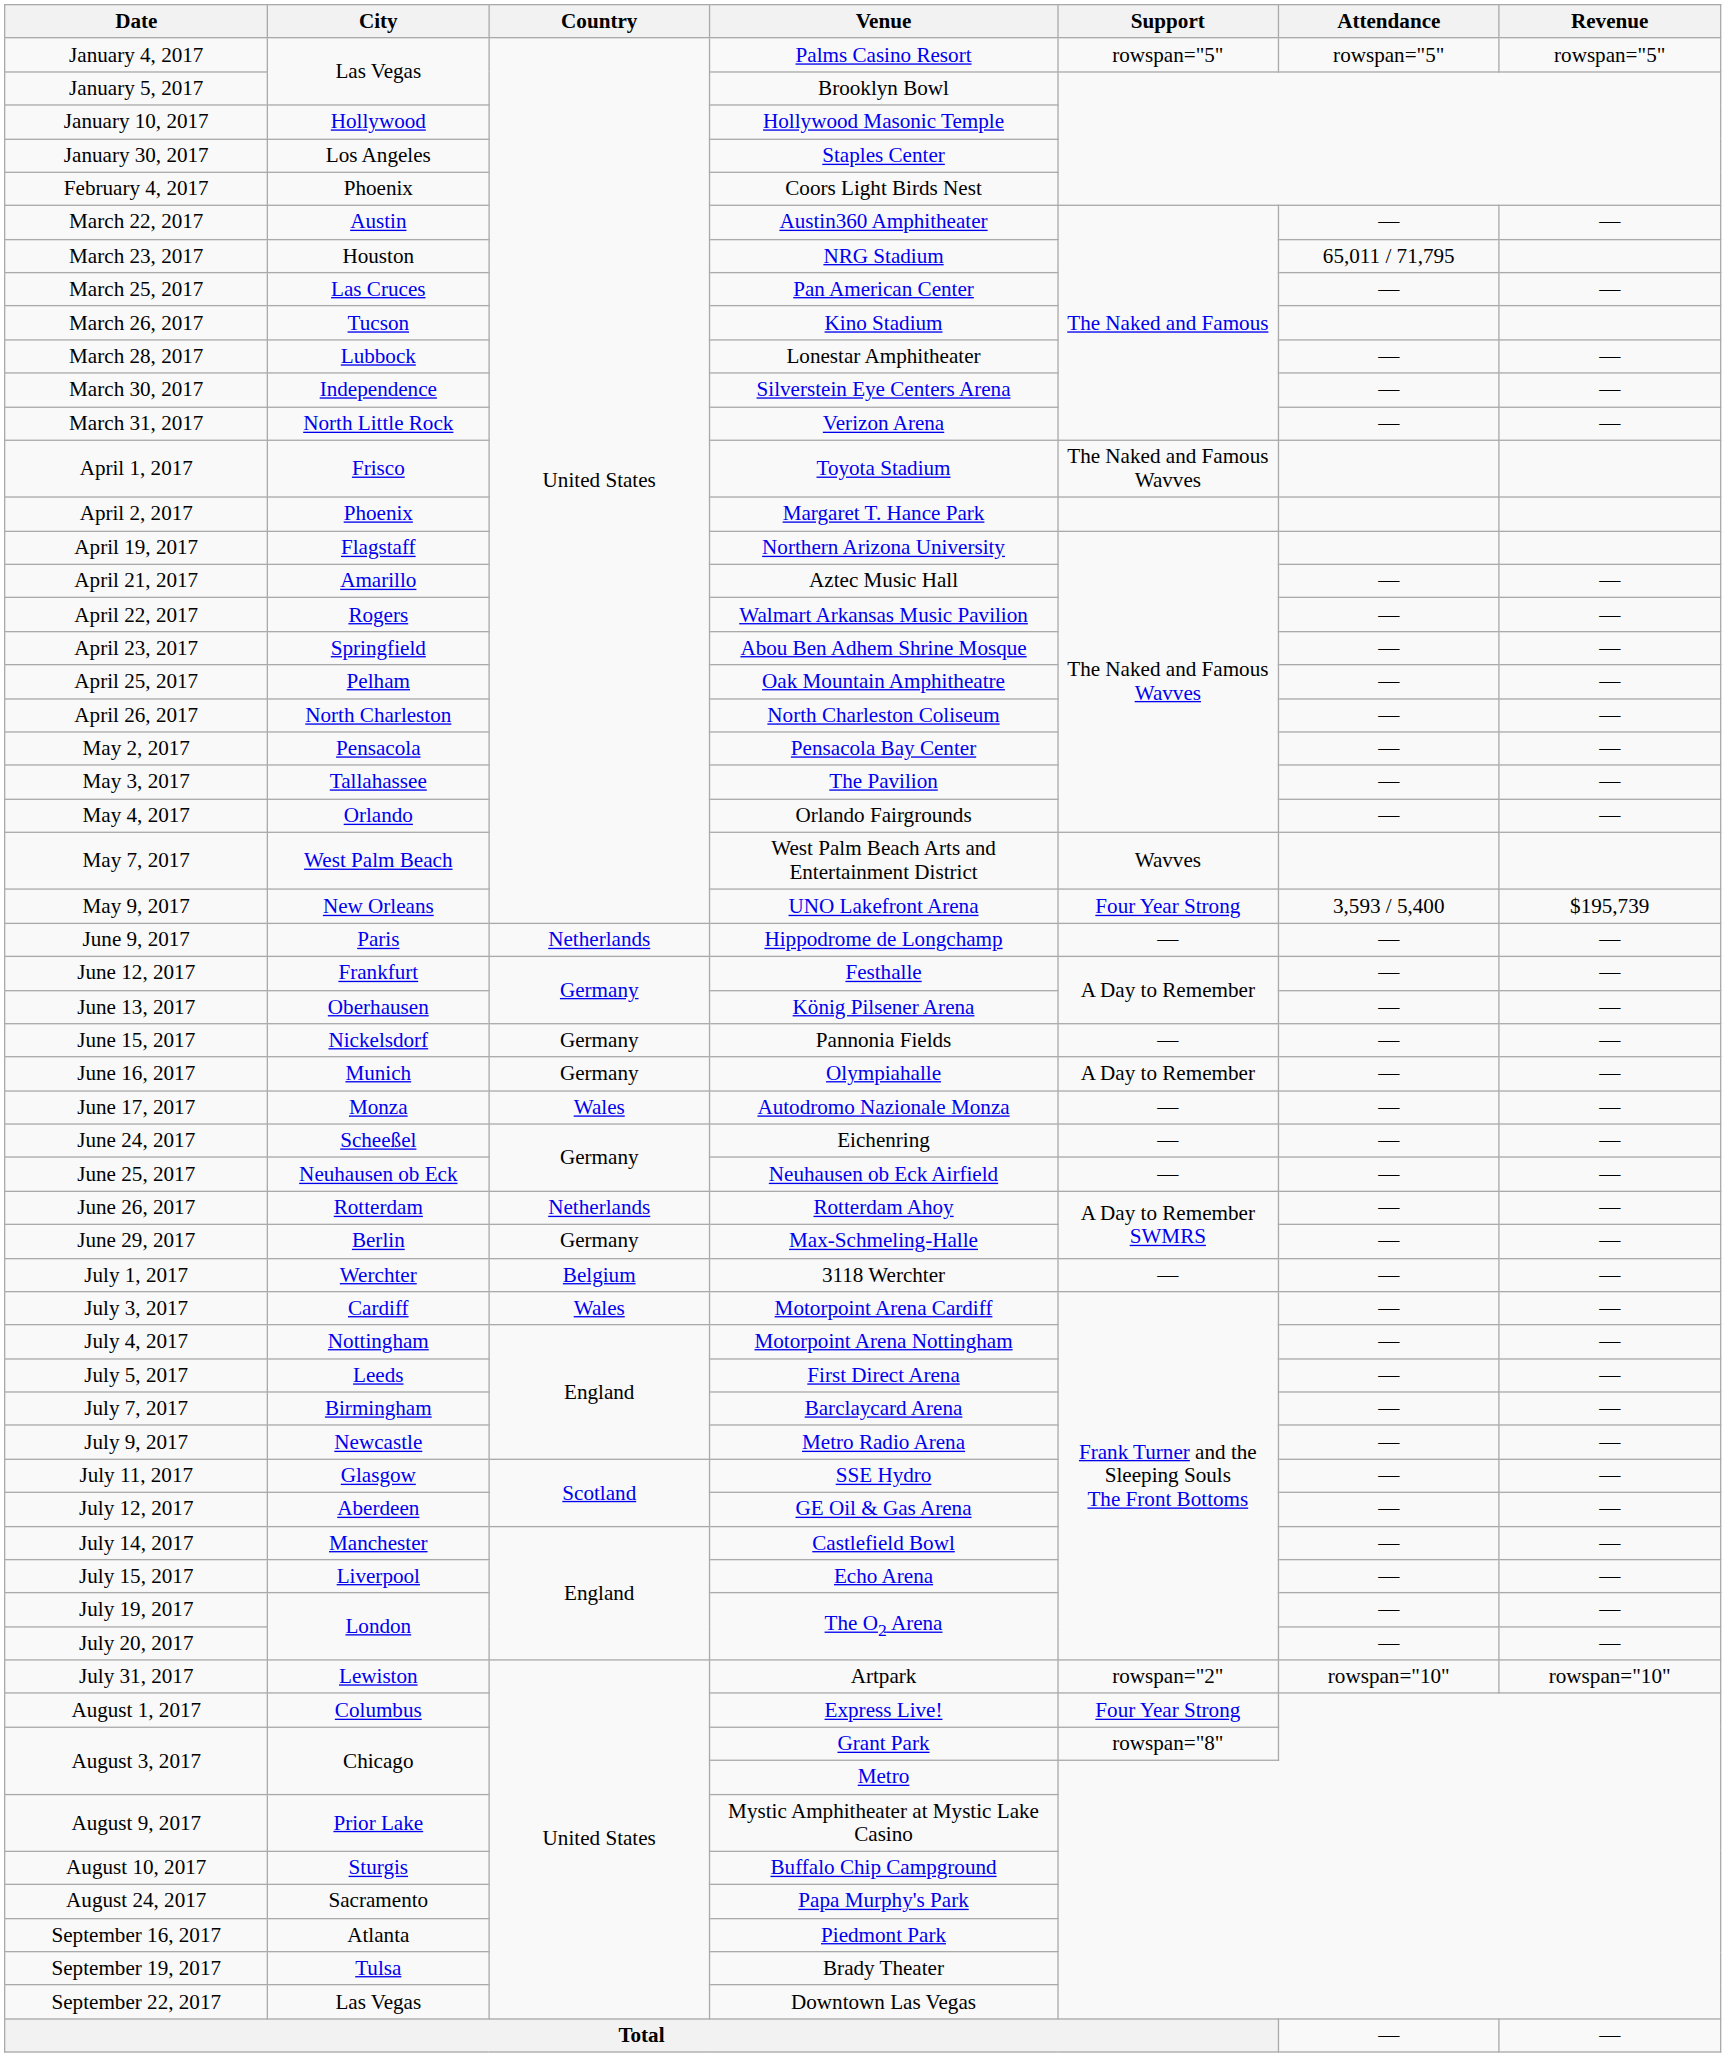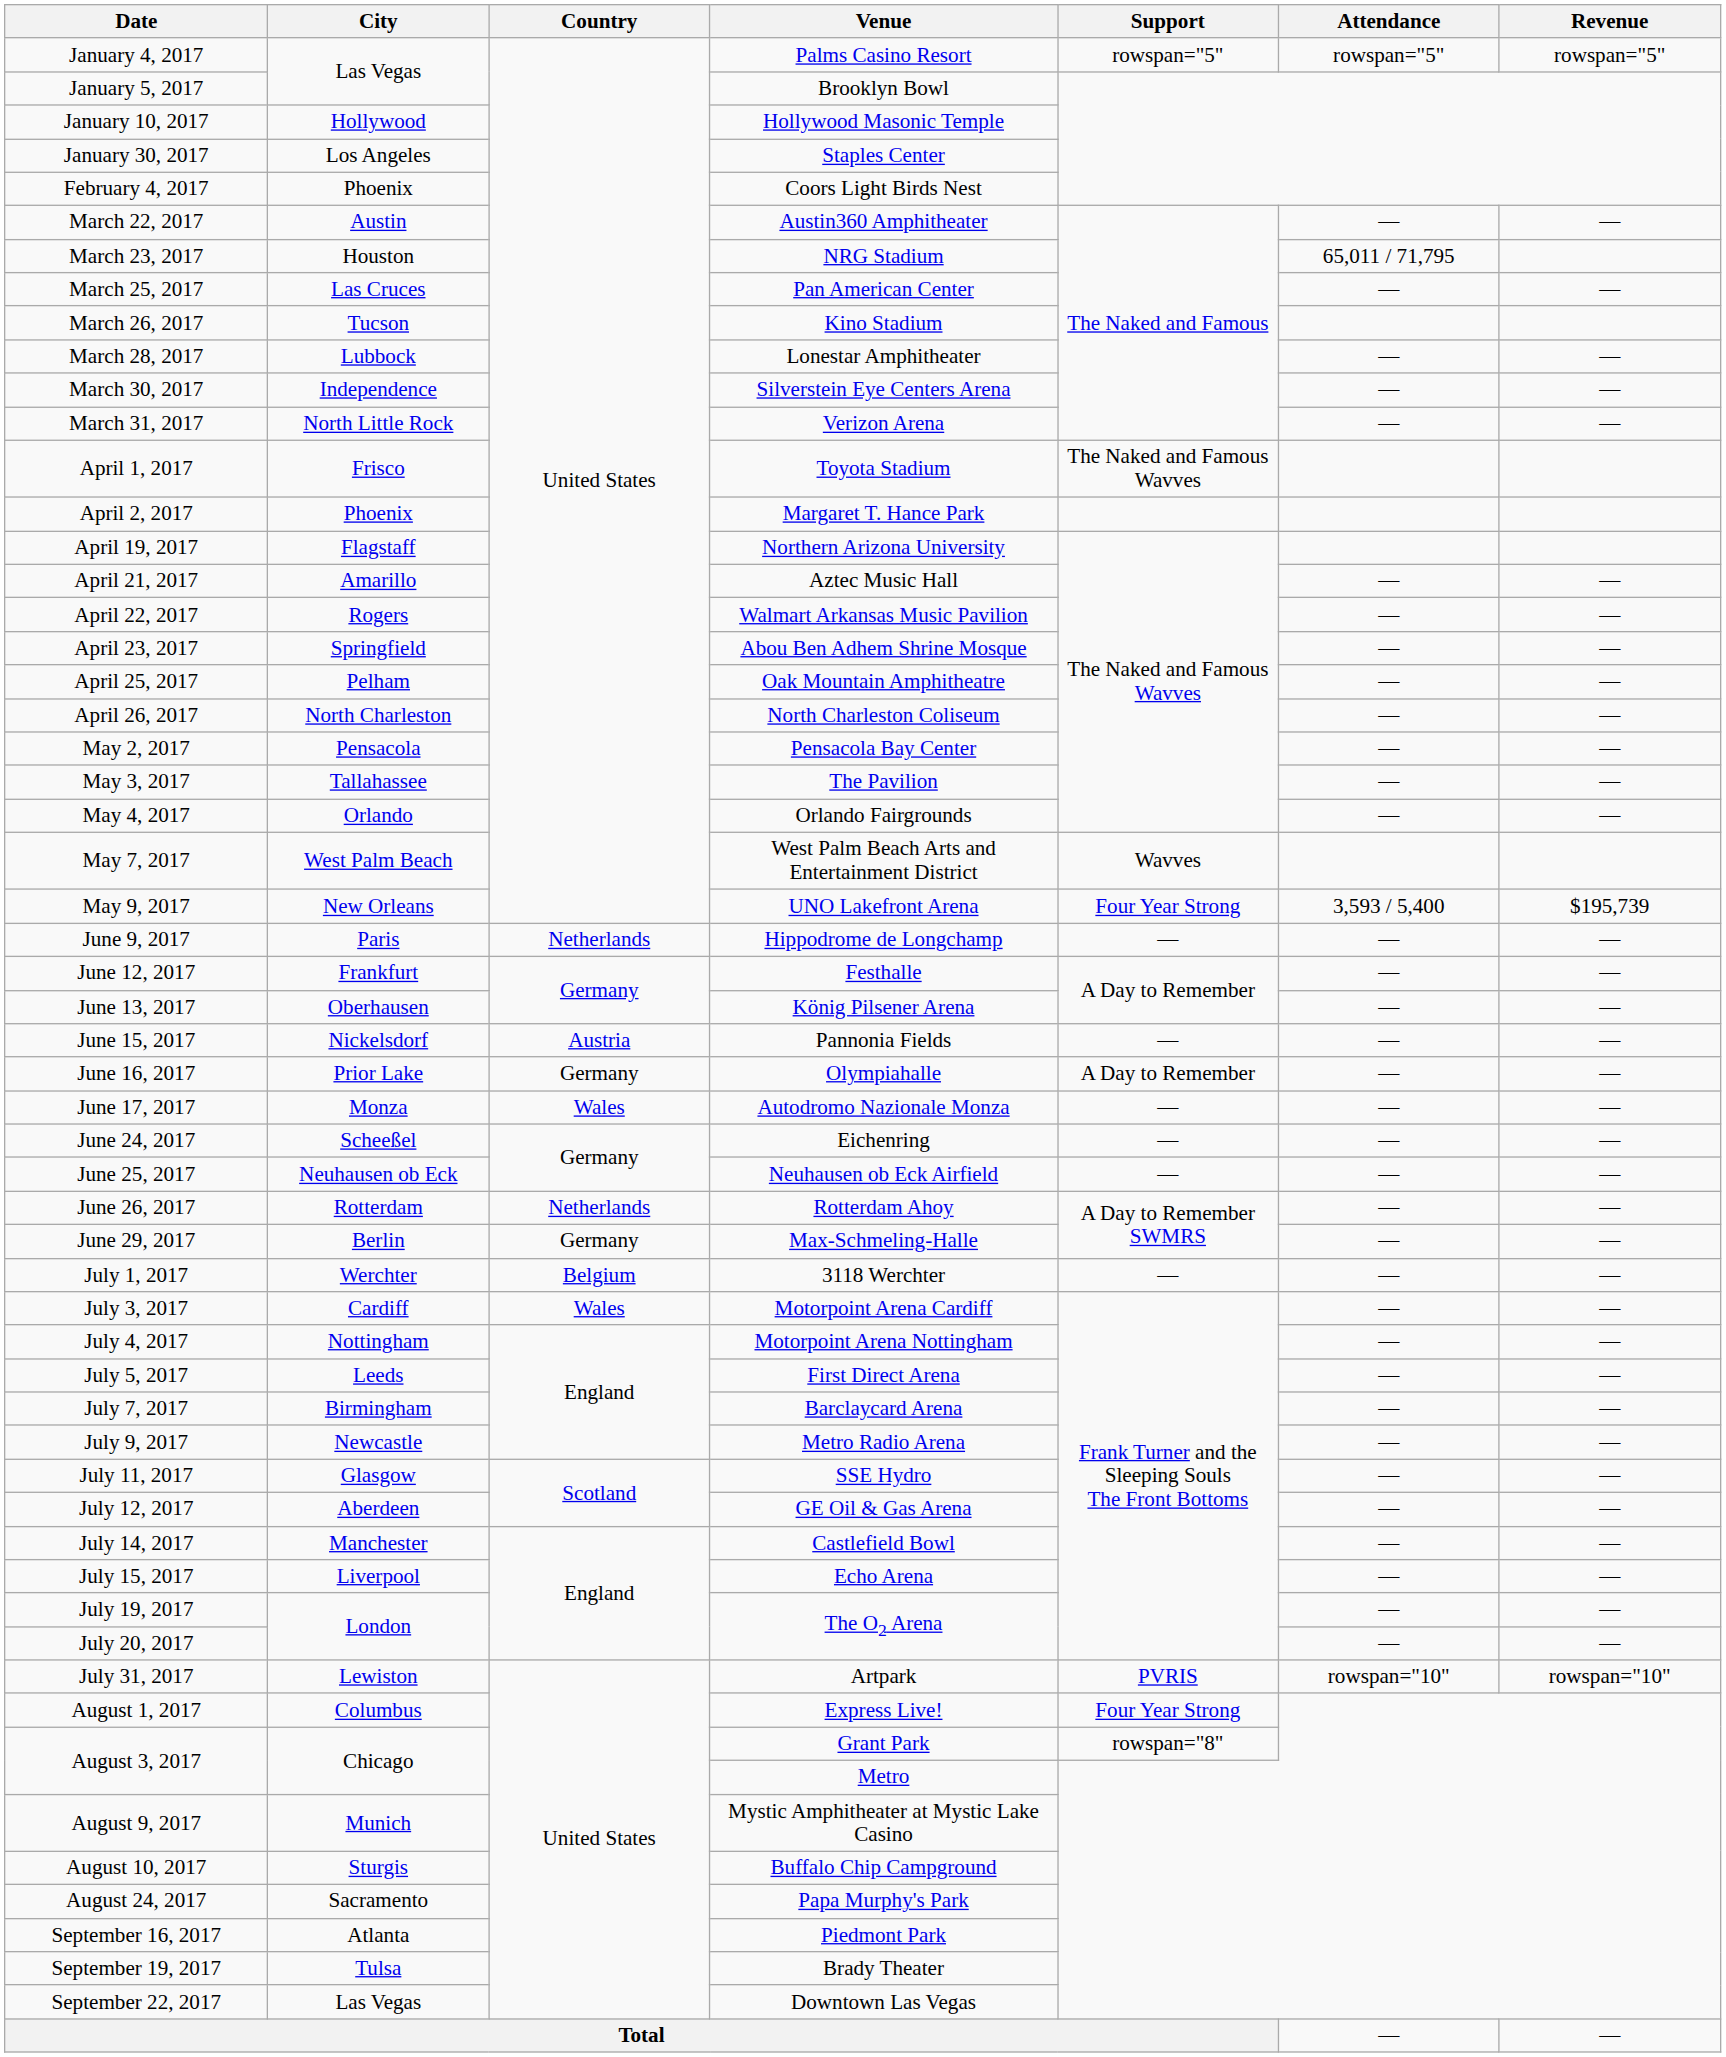(599, 1040) Germany -> (599, 1040) Austria
(378, 1073) Munich -> (378, 1073) Prior Lake
(1168, 1676) rowspan="2" -> (1168, 1676) PVRIS
(378, 1822) Prior Lake -> (378, 1822) Munich
